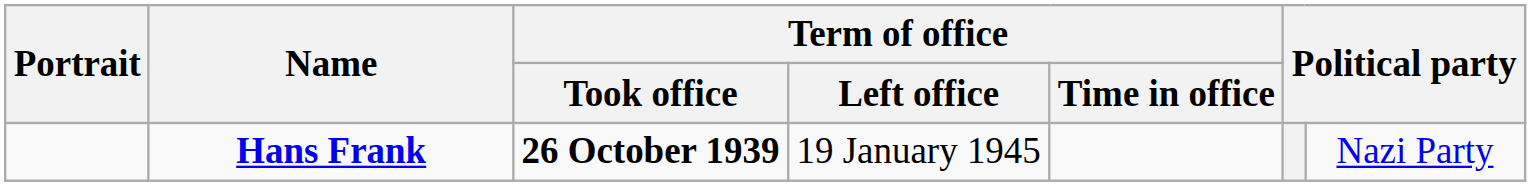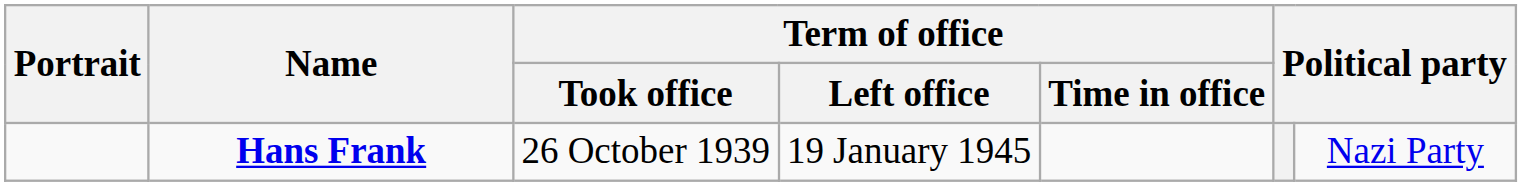(650, 151) bold -> (646, 151) normal
